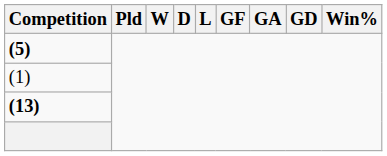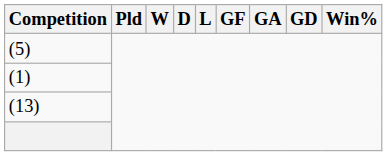(20, 48) bold -> (20, 48) normal
(24, 106) bold -> (24, 106) normal
